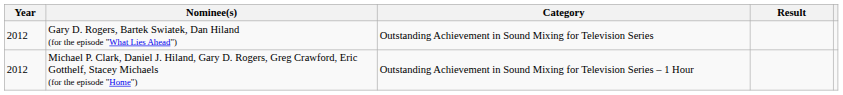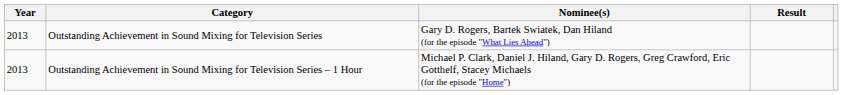columns swapped: (564, 12) <-> (212, 12)
(17, 35) 2012 -> (17, 35) 2013
(17, 70) 2012 -> (17, 70) 2013
